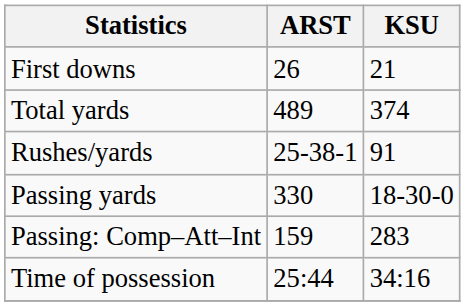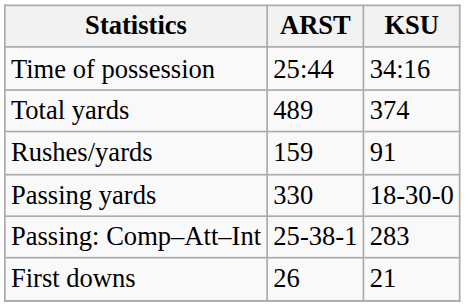rows swapped: (73, 68) <-> (113, 278)
(315, 152) 25-38-1 -> (293, 152) 159
(293, 236) 159 -> (315, 236) 25-38-1
